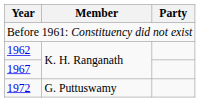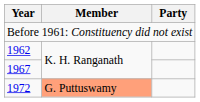(81, 87) no background -> (81, 87) lightsalmon background
